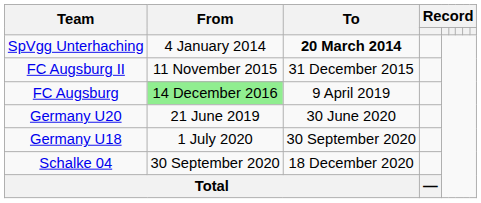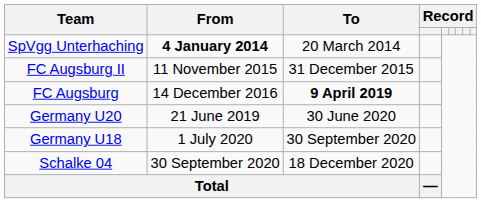(215, 46) normal -> (215, 46) bold
(351, 46) bold -> (351, 46) normal
(215, 92) lightgreen background -> (215, 92) no background
(351, 92) normal -> (351, 92) bold
